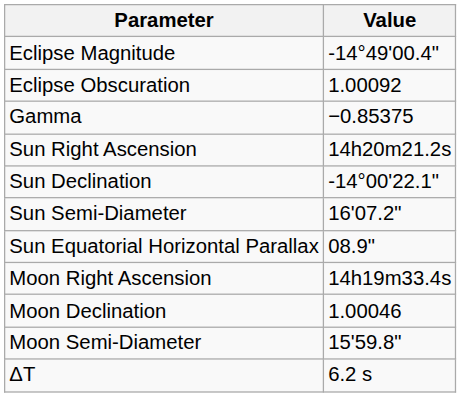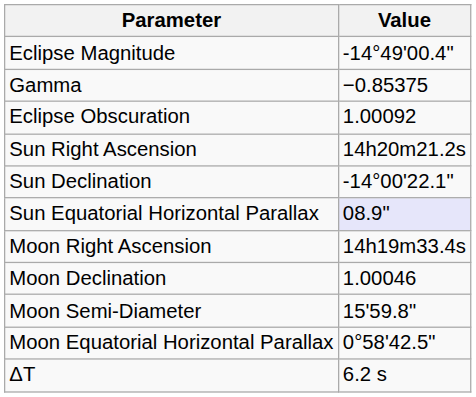rows swapped: (100, 85) <-> (45, 117)
- row: (98, 213)
(352, 246) no background -> (366, 213) lavender background
+ row: (171, 342)
